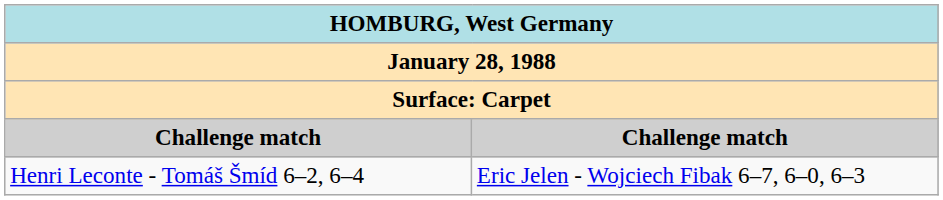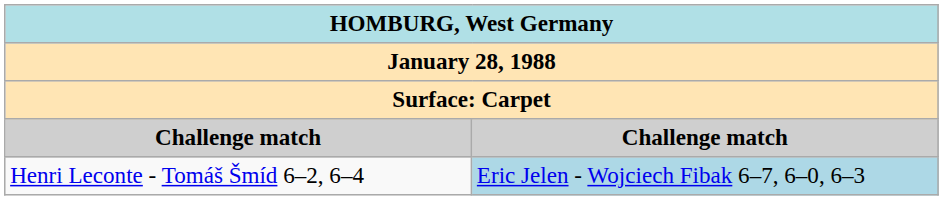(671, 176) no background -> (671, 176) lightblue background
